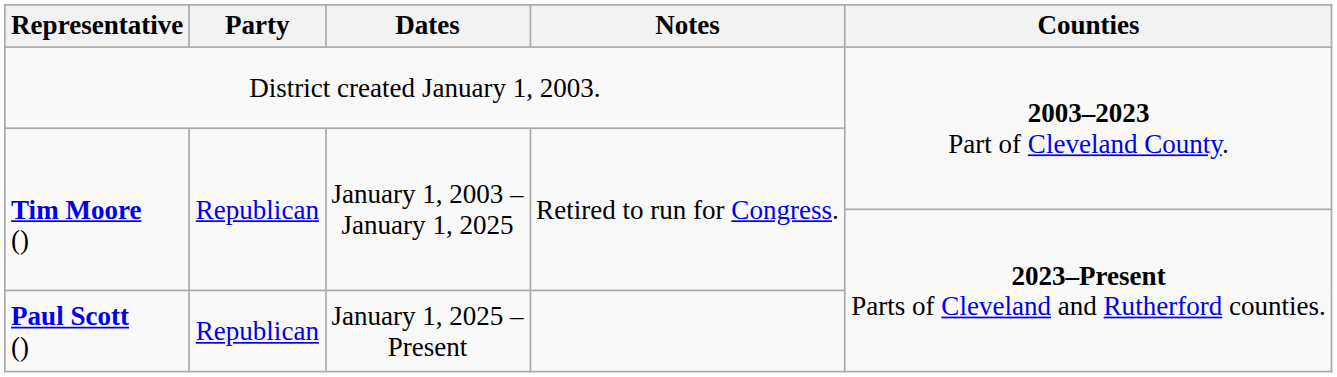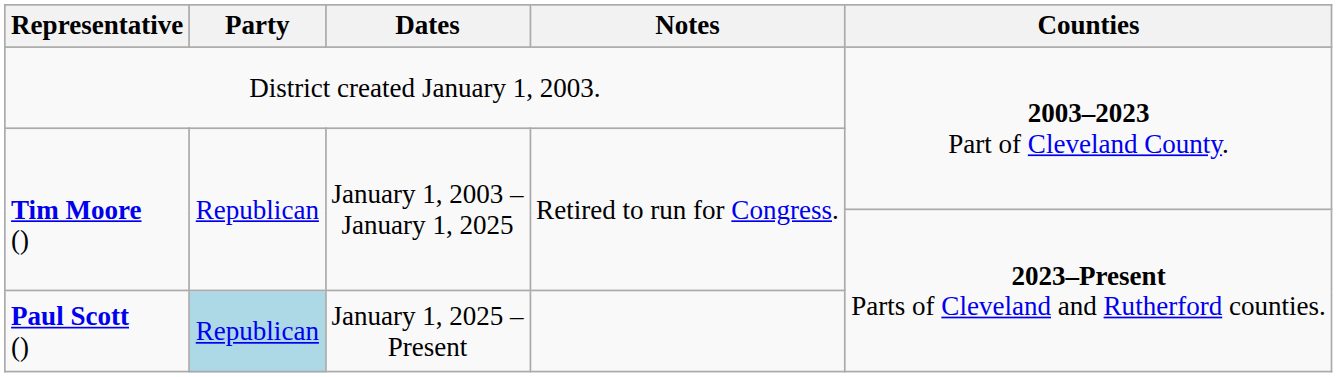(257, 331) no background -> (257, 331) lightblue background
